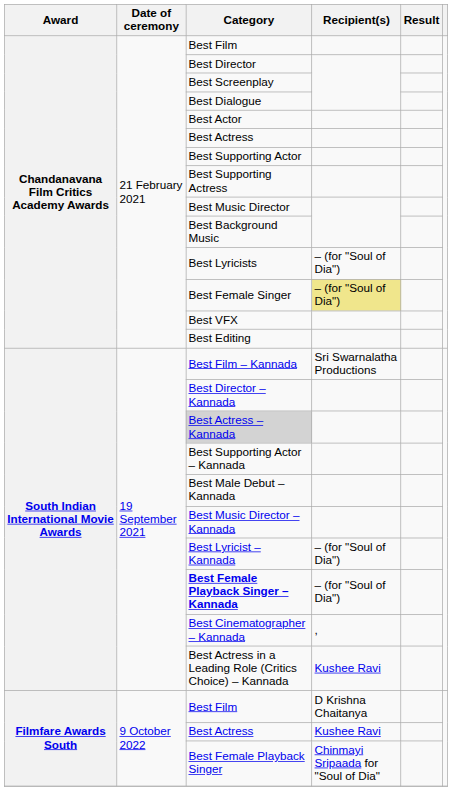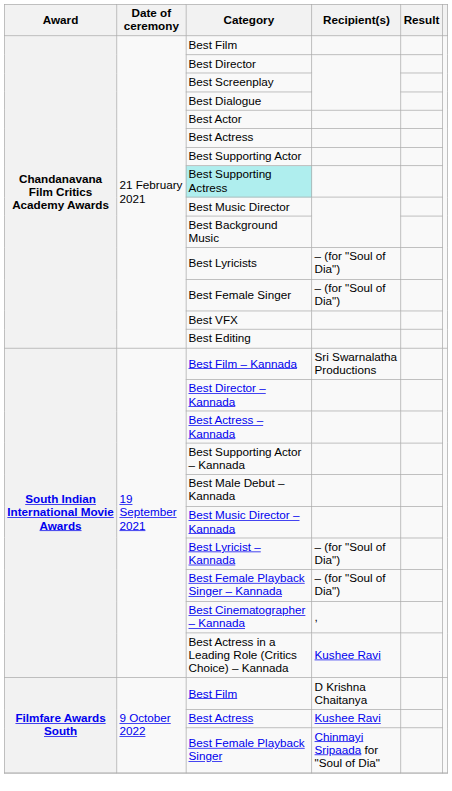(230, 181) no background -> (230, 181) paleturquoise background
(350, 295) khaki background -> (350, 295) no background
(226, 427) lightgrey background -> (226, 427) no background
(239, 592) bold -> (247, 585) normal
